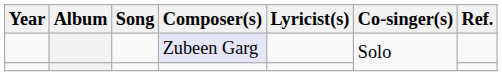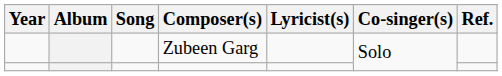(210, 47) lavender background -> (210, 47) no background
